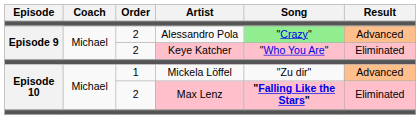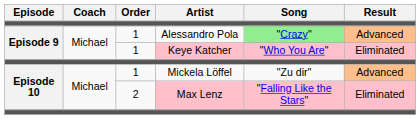(136, 34) 2 -> (136, 34) 1
(136, 51) 2 -> (136, 51) 1
(294, 95) bold -> (294, 95) normal
